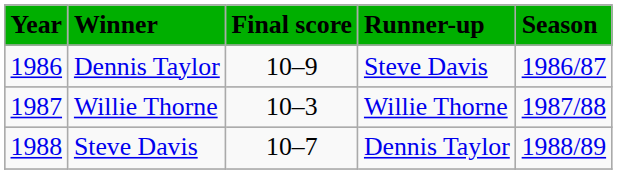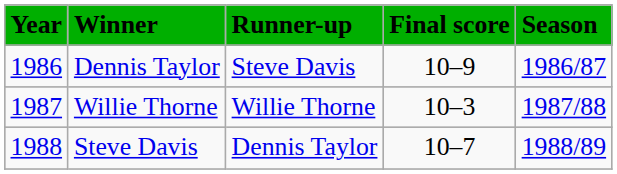columns swapped: (424, 24) <-> (292, 24)
